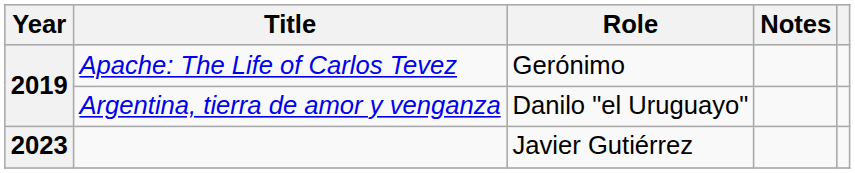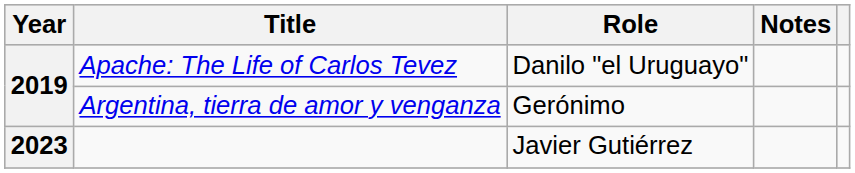(569, 65) Gerónimo -> (630, 65) Danilo "el Uruguayo"
(630, 106) Danilo "el Uruguayo" -> (569, 106) Gerónimo
